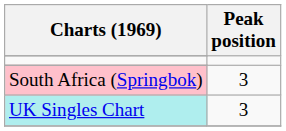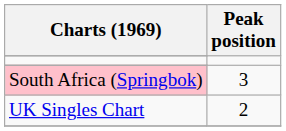(77, 110) paleturquoise background -> (77, 110) no background
(244, 110) 3 -> (244, 110) 2
